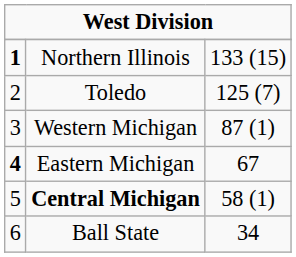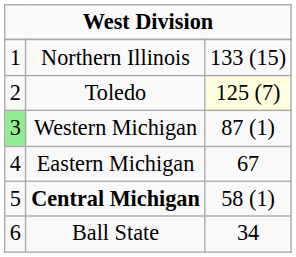(15, 57) bold -> (15, 57) normal
(248, 92) no background -> (248, 92) lightyellow background
(15, 127) no background -> (15, 127) lightgreen background
(15, 163) bold -> (15, 163) normal
